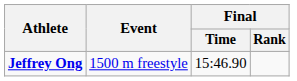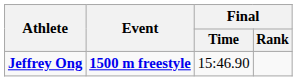(138, 64) normal -> (140, 64) bold
